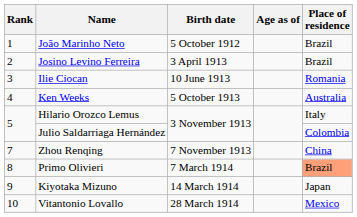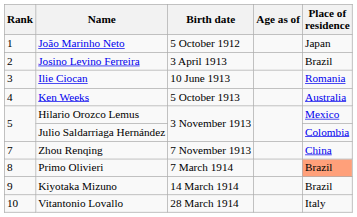(319, 43) Brazil -> (318, 43) Japan
(315, 114) Italy -> (322, 114) Mexico
(318, 185) Japan -> (319, 185) Brazil
(322, 203) Mexico -> (315, 203) Italy
